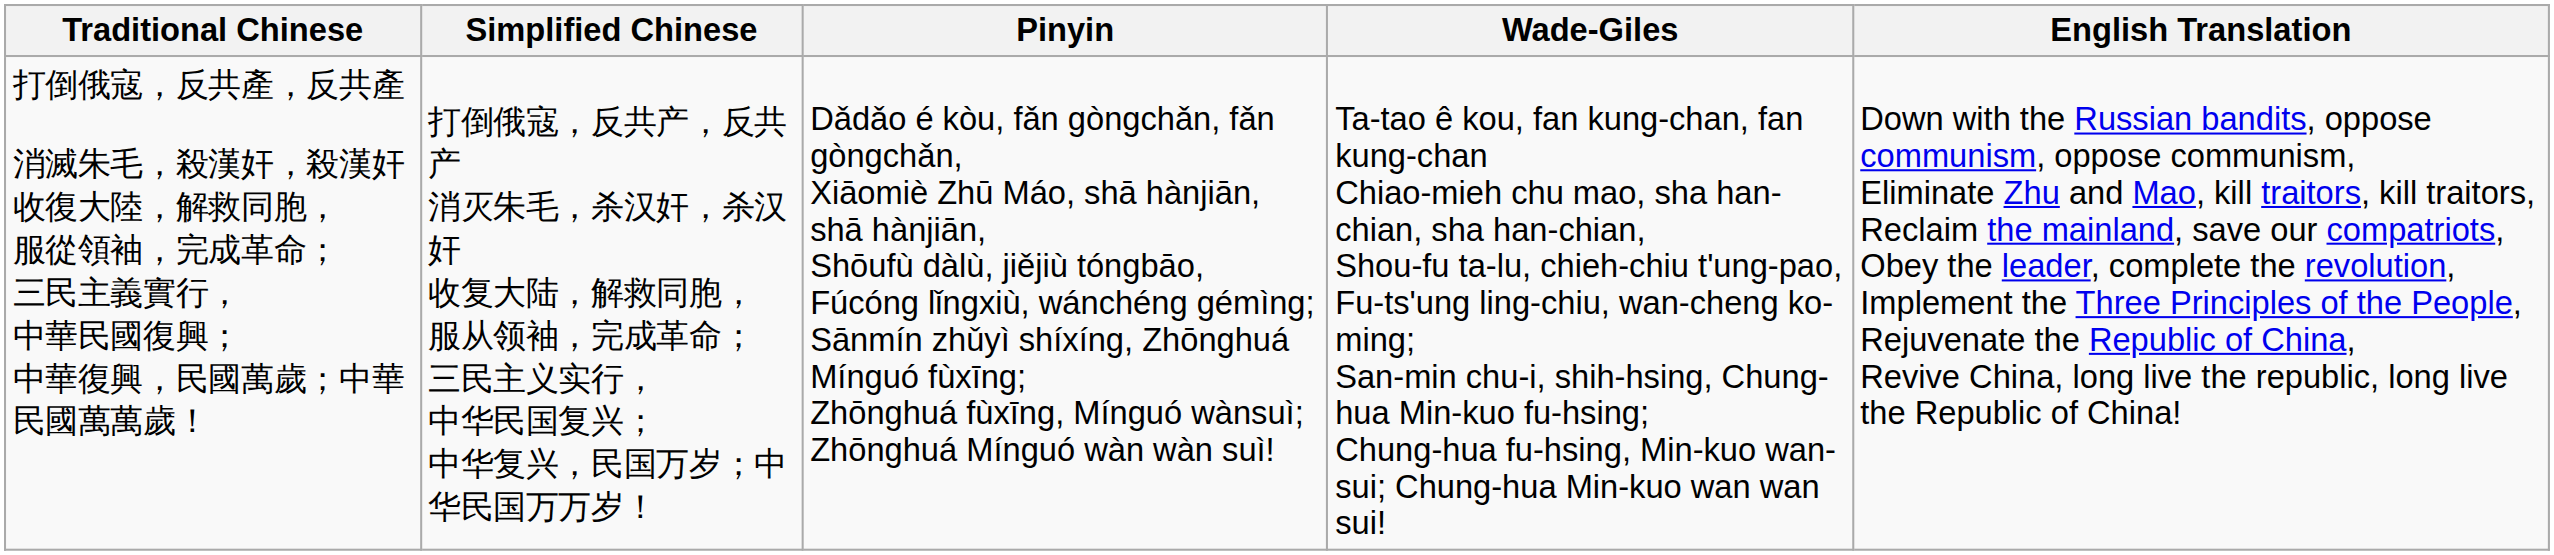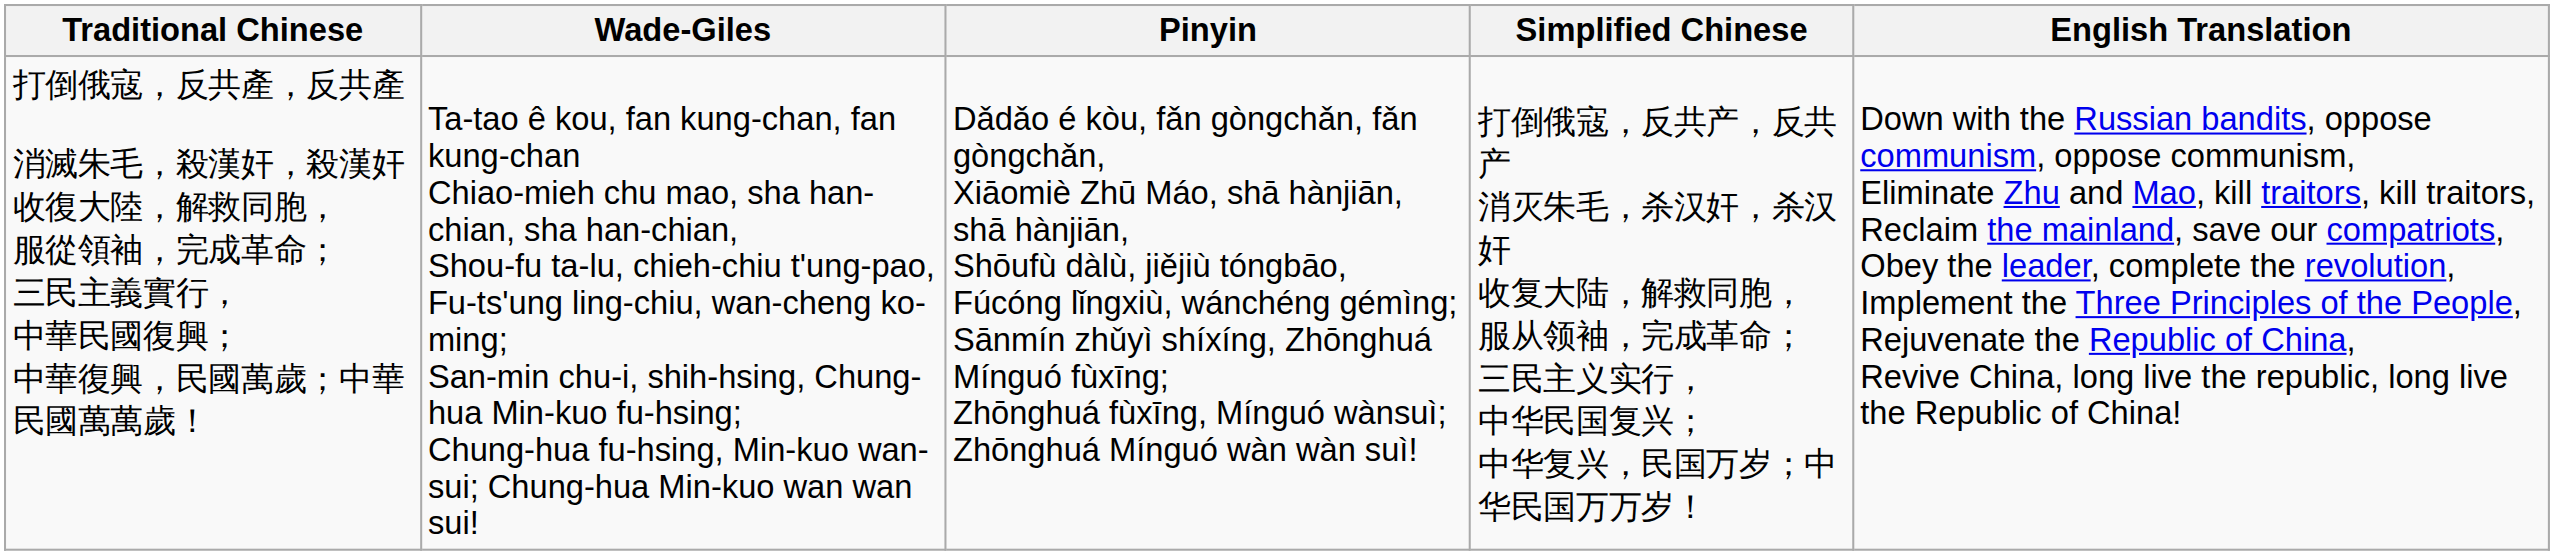columns swapped: (611, 30) <-> (1590, 30)
